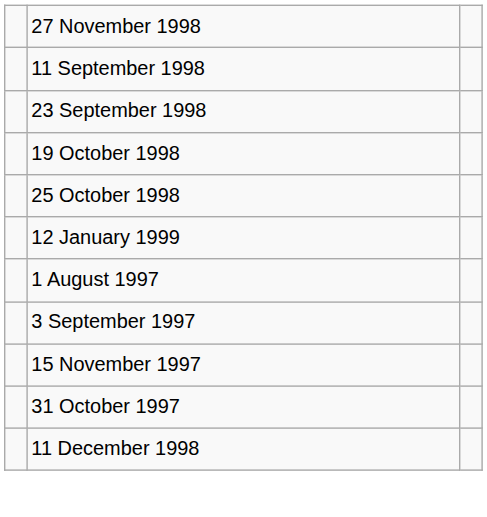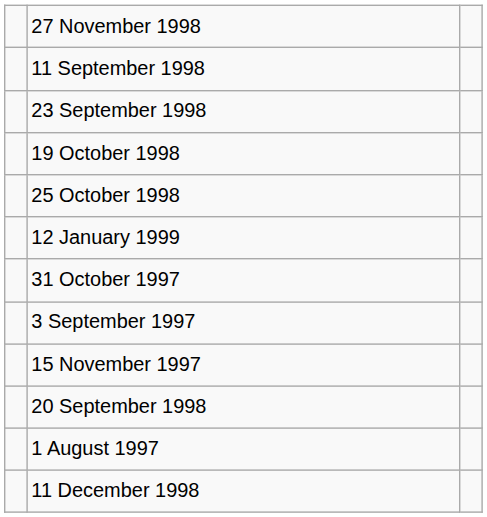rows swapped: (95, 279) <-> (106, 406)
+ row: (119, 406)
